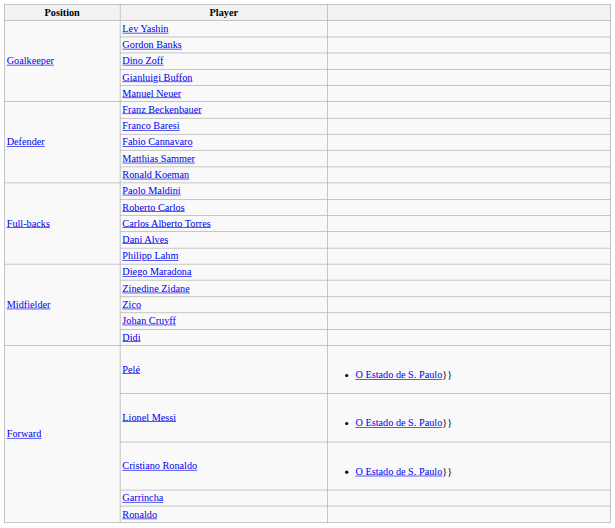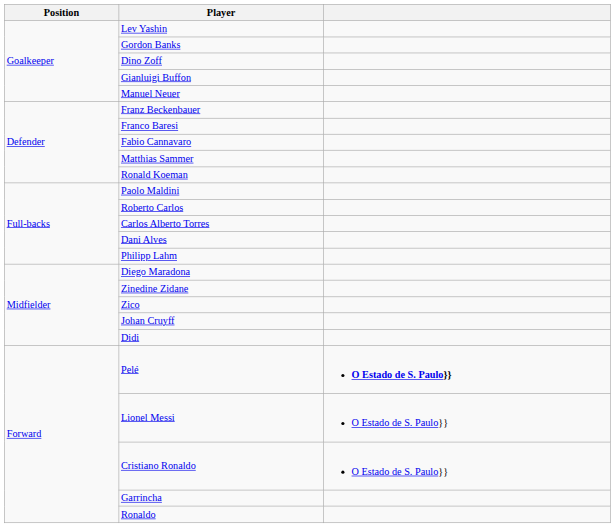(469, 375) normal -> (467, 375) bold
